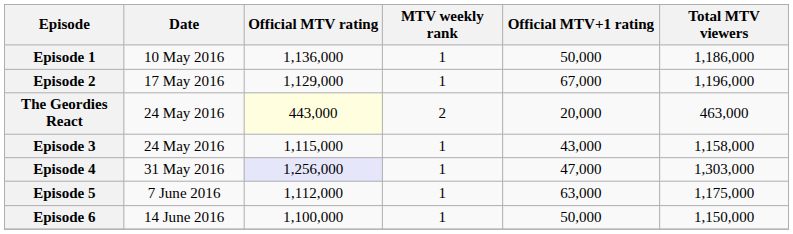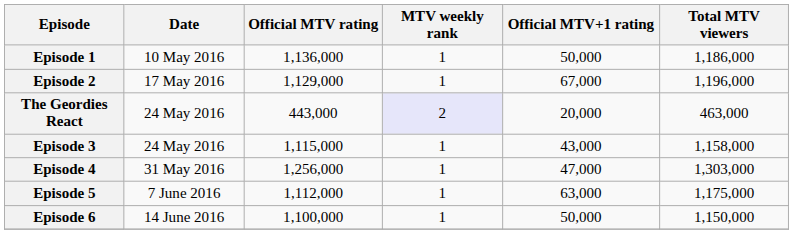(313, 113) lightyellow background -> (313, 113) no background
(442, 113) no background -> (442, 113) lavender background
(313, 169) lavender background -> (313, 169) no background
